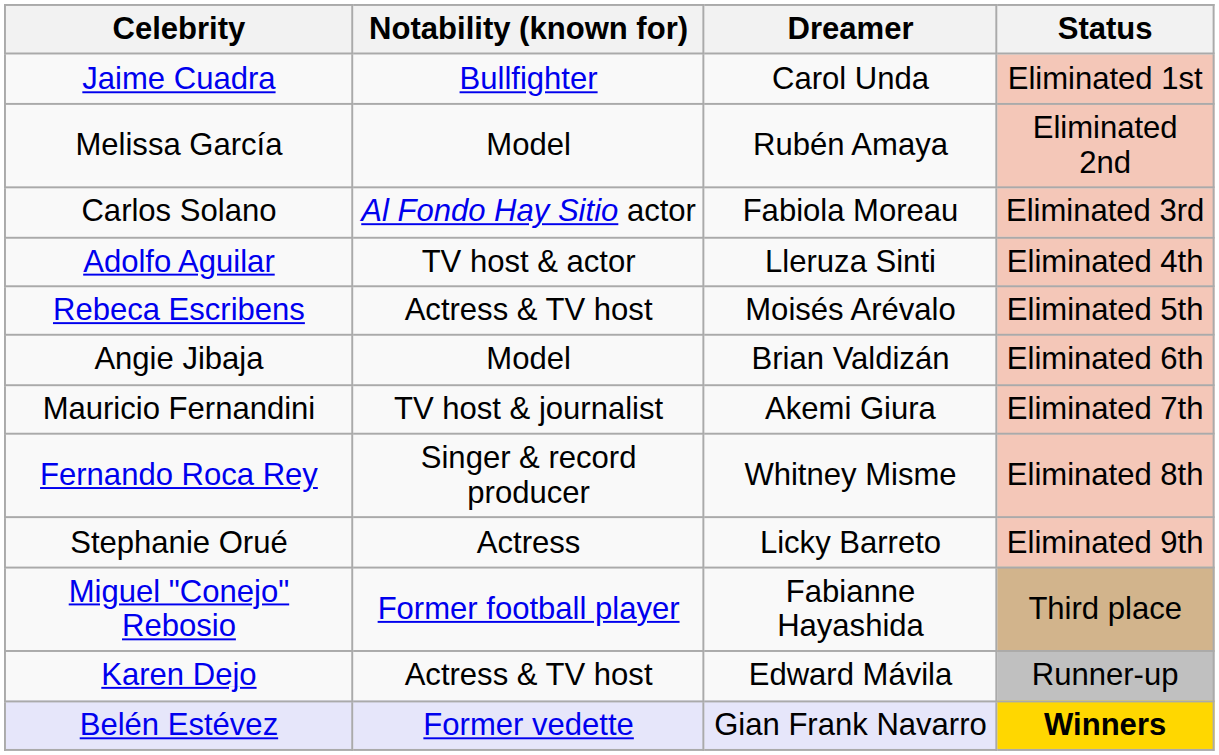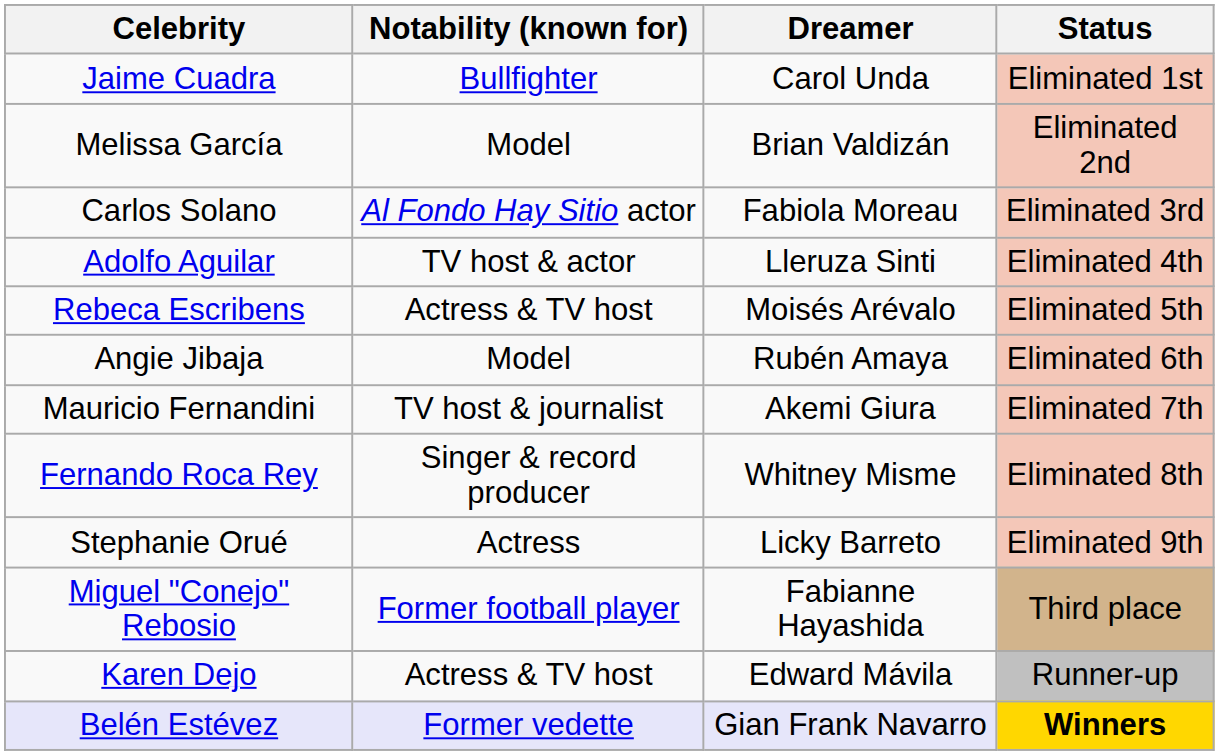(850, 145) Rubén Amaya -> (850, 145) Brian Valdizán
(850, 359) Brian Valdizán -> (850, 359) Rubén Amaya
